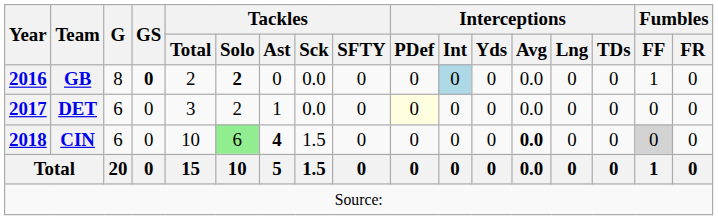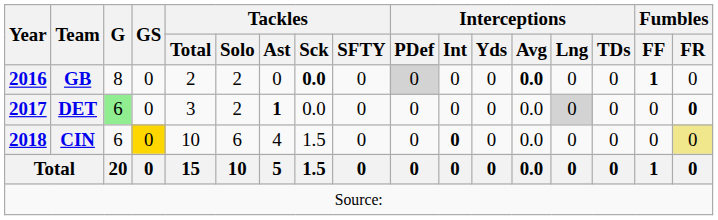(149, 79) bold -> (149, 79) normal
(237, 79) bold -> (237, 79) normal
(314, 79) normal -> (314, 79) bold
(414, 79) no background -> (414, 79) lightgrey background
(455, 79) lightblue background -> (455, 79) no background
(531, 79) normal -> (531, 79) bold
(654, 79) normal -> (654, 79) bold
(118, 109) no background -> (118, 109) lightgreen background
(277, 109) normal -> (277, 109) bold
(414, 109) lightyellow background -> (414, 109) no background
(572, 109) no background -> (572, 109) lightgrey background
(693, 109) normal -> (693, 109) bold
(149, 139) no background -> (149, 139) gold background
(237, 139) lightgreen background -> (237, 139) no background
(277, 139) bold -> (277, 139) normal
(455, 139) normal -> (455, 139) bold
(531, 139) bold -> (531, 139) normal
(654, 139) lightgrey background -> (654, 139) no background
(693, 139) no background -> (693, 139) khaki background
